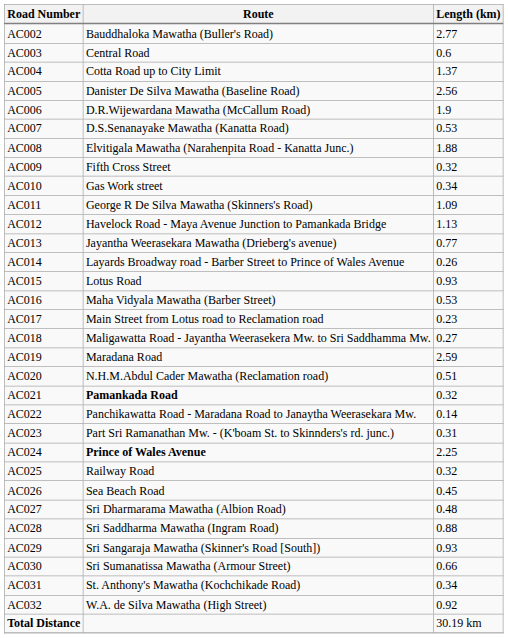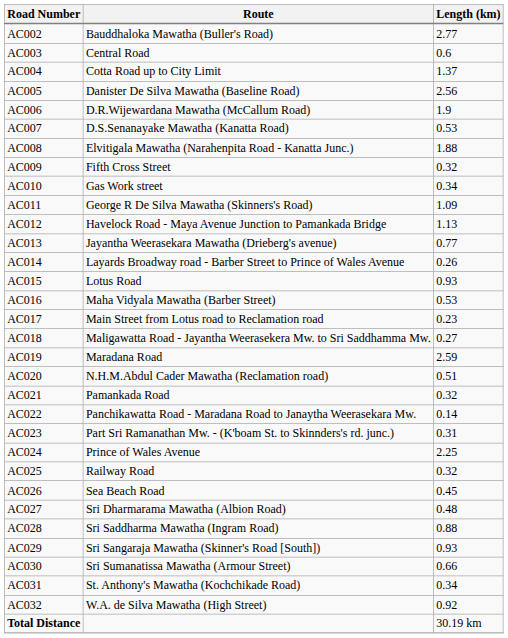(132, 395) bold -> (128, 395) normal
(146, 452) bold -> (143, 452) normal
